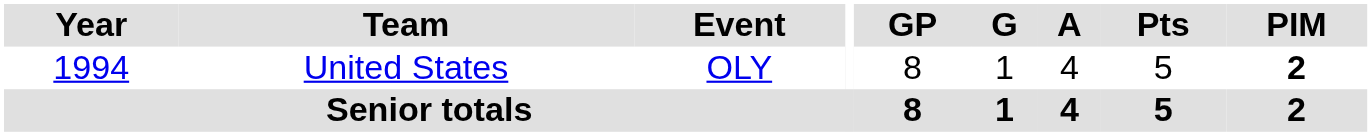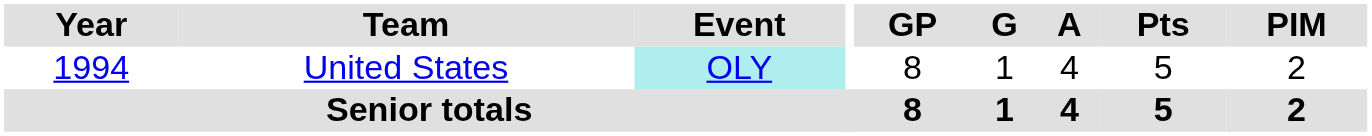(739, 67) no background -> (739, 67) paleturquoise background
(1296, 67) bold -> (1296, 67) normal
